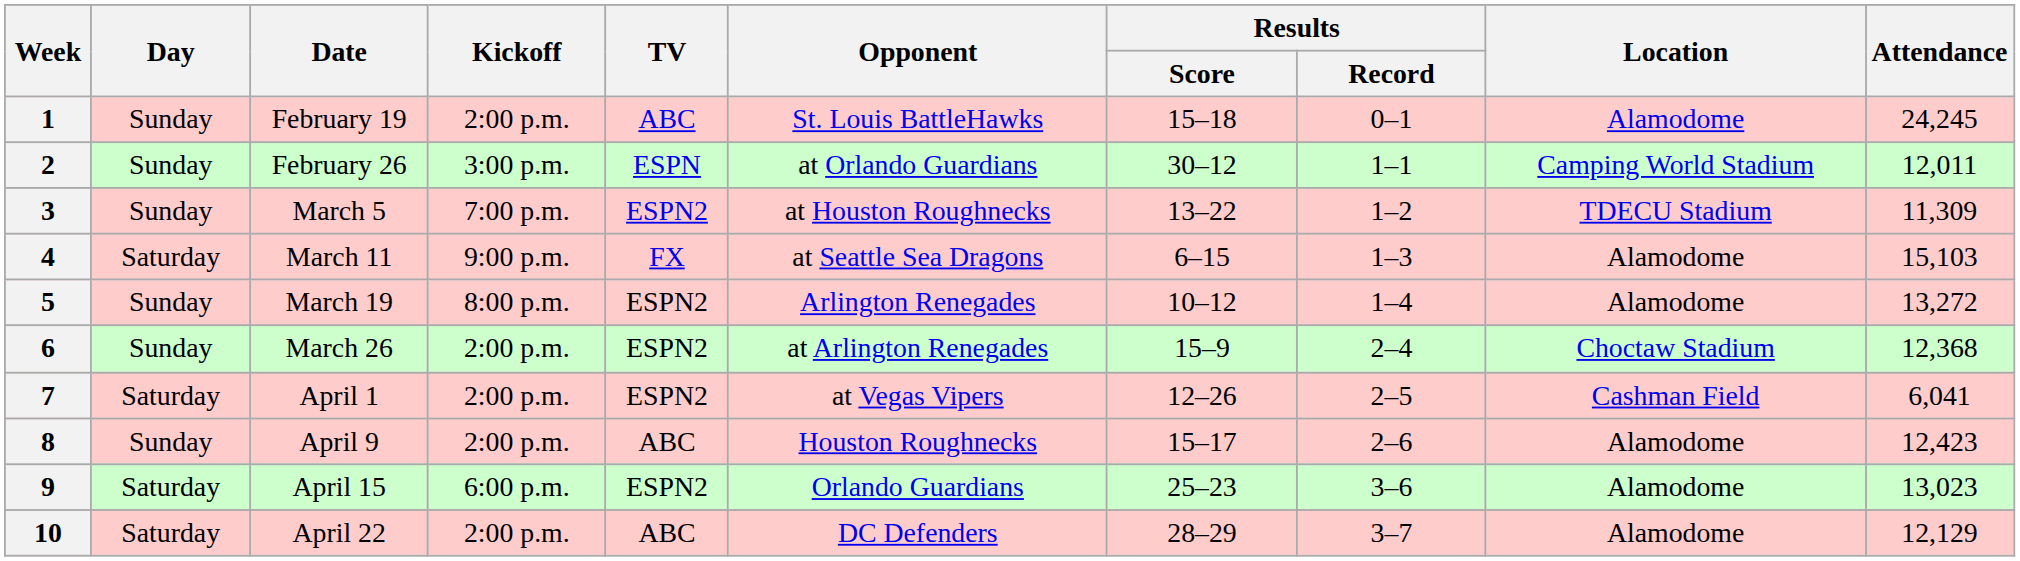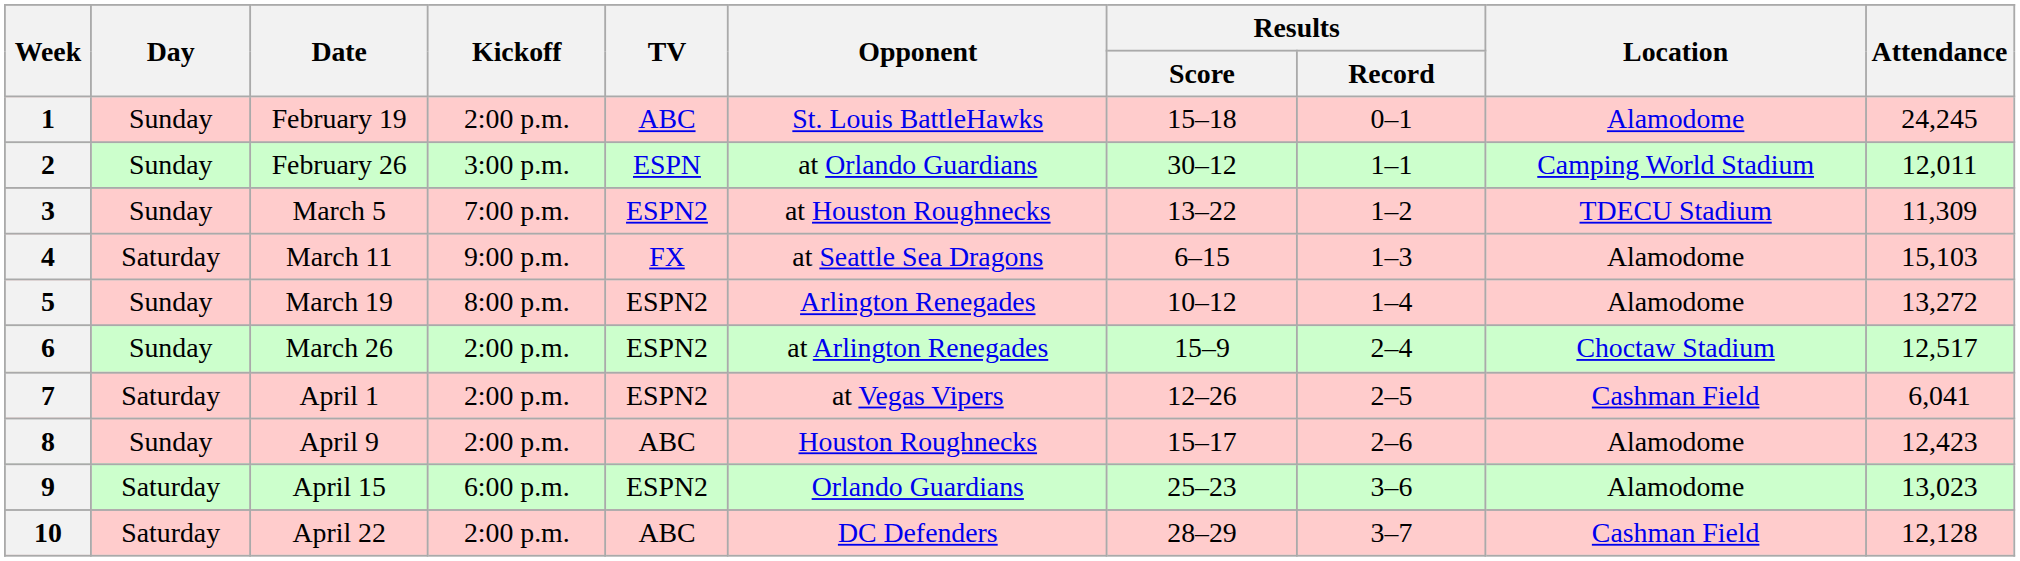(1939, 348) 12,368 -> (1939, 348) 12,517
(1676, 532) Alamodome -> (1676, 532) Cashman Field
(1939, 532) 12,129 -> (1939, 532) 12,128
